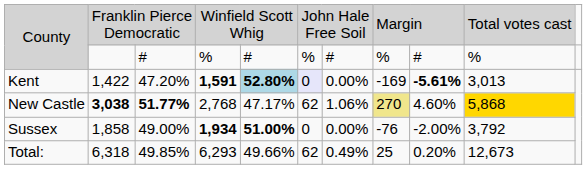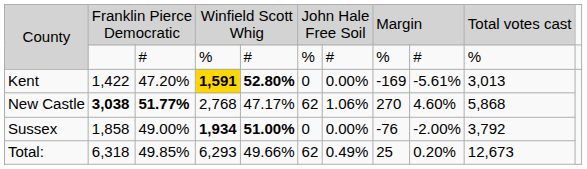(218, 81) no background -> (218, 81) gold background
(269, 81) lightblue background -> (269, 81) no background
(306, 81) lavender background -> (306, 81) no background
(437, 81) bold -> (437, 81) normal
(389, 104) khaki background -> (389, 104) no background
(487, 104) gold background -> (487, 104) no background
